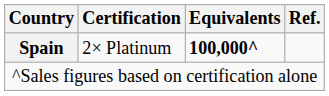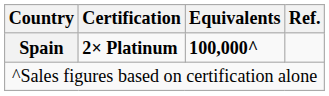(127, 47) normal -> (130, 47) bold
